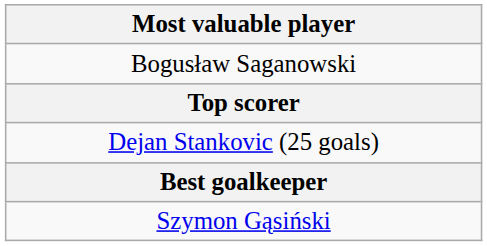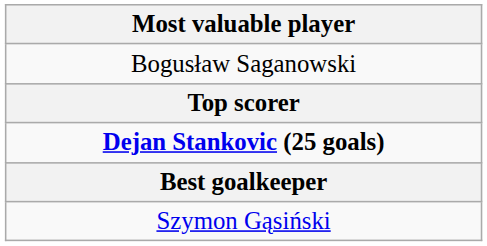(244, 142) normal -> (244, 142) bold
